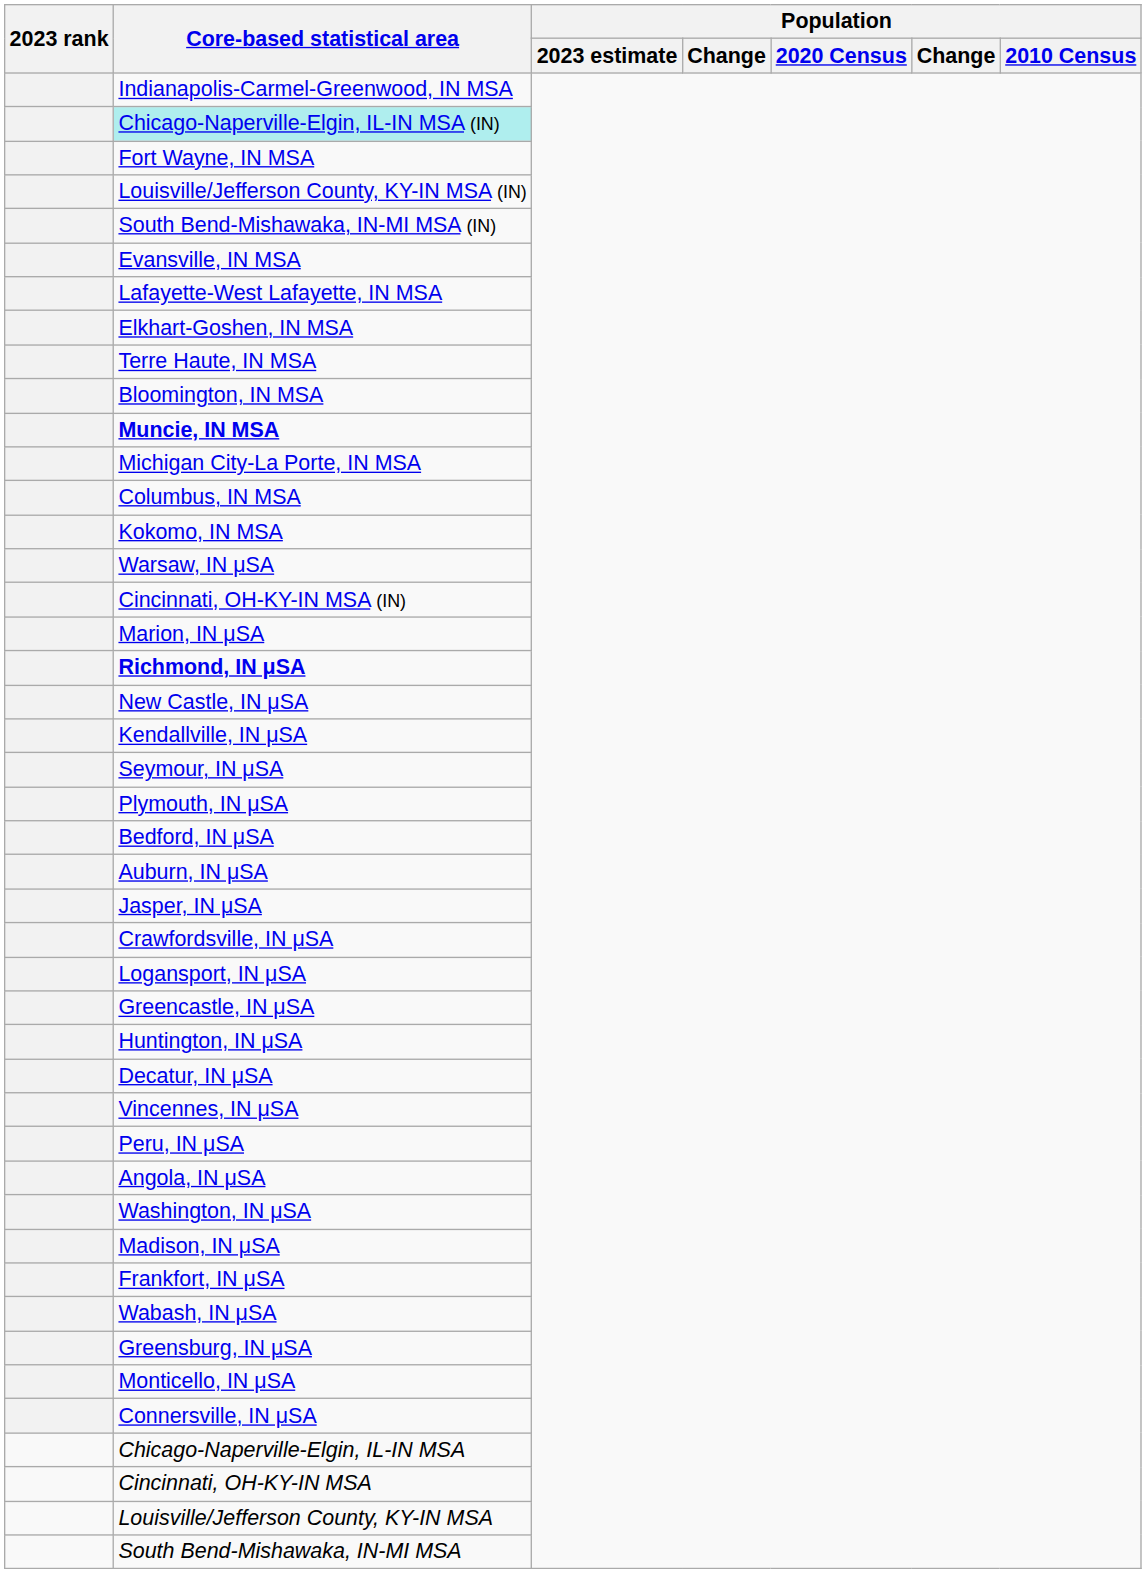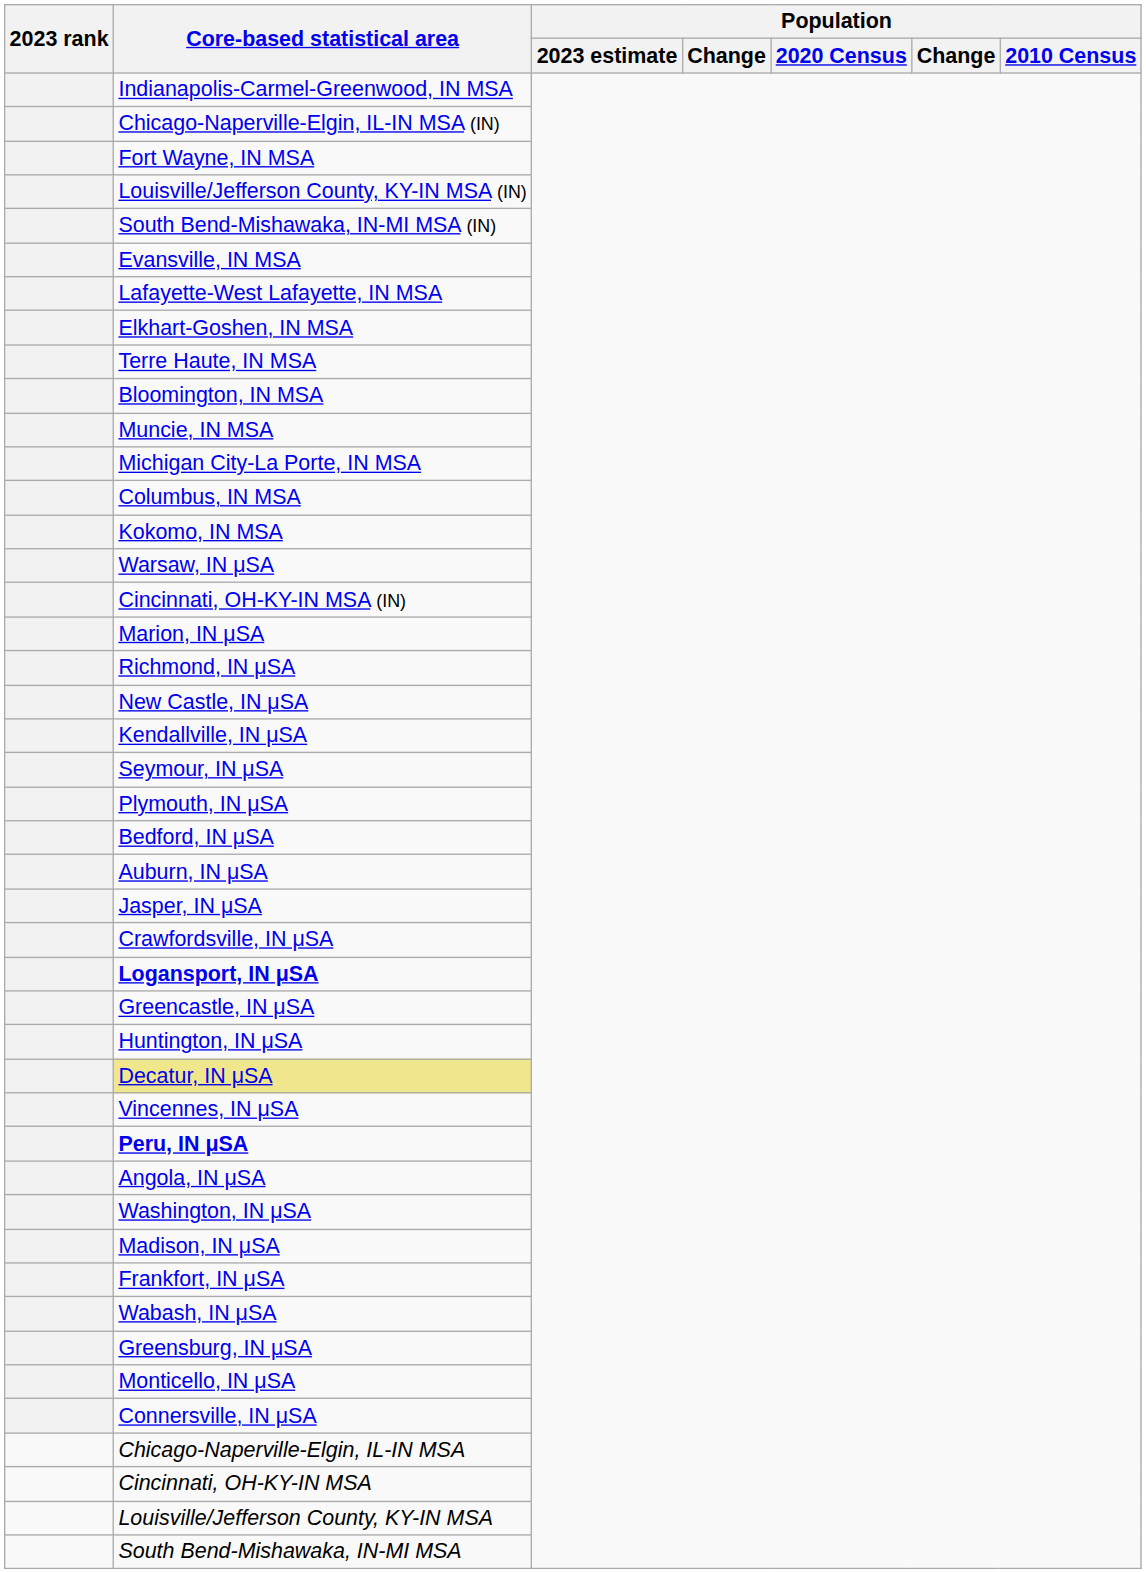(309, 123) paleturquoise background -> (309, 123) no background
(199, 429) bold -> (196, 429) normal
(212, 667) bold -> (207, 667) normal
(212, 973) normal -> (219, 973) bold
(196, 1075) no background -> (196, 1075) khaki background
(181, 1143) normal -> (183, 1143) bold
